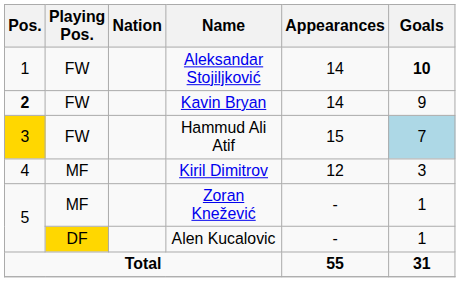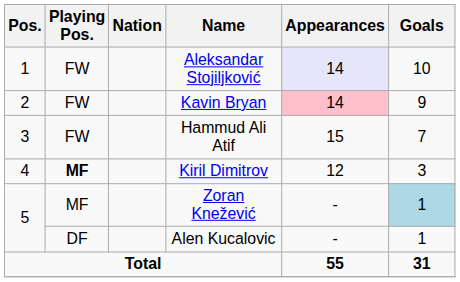(335, 68) no background -> (335, 68) lavender background
(422, 68) bold -> (422, 68) normal
(25, 102) bold -> (25, 102) normal
(335, 102) no background -> (335, 102) pink background
(25, 136) gold background -> (25, 136) no background
(422, 136) lightblue background -> (422, 136) no background
(77, 171) normal -> (77, 171) bold
(422, 205) no background -> (422, 205) lightblue background
(77, 239) gold background -> (77, 239) no background
